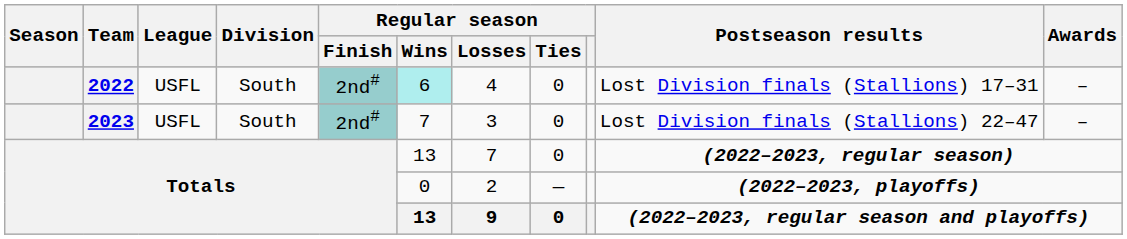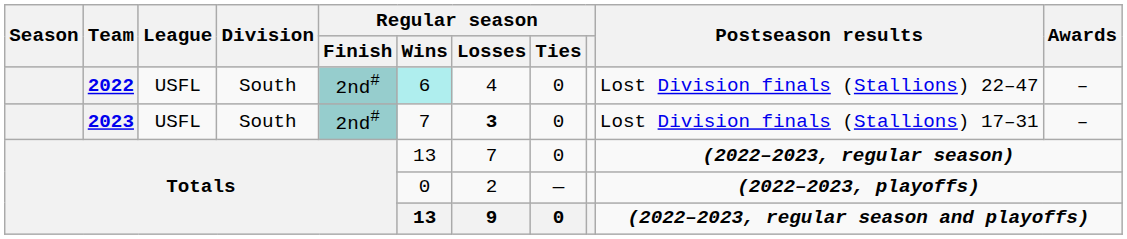(819, 86) Lost Division finals (Stallions) 17–31 -> (819, 86) Lost Division finals (Stallions) 22–47
(492, 122) normal -> (492, 122) bold
(819, 122) Lost Division finals (Stallions) 22–47 -> (819, 122) Lost Division finals (Stallions) 17–31
